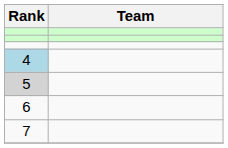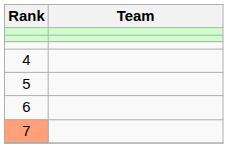(26, 60) lightblue background -> (26, 60) no background
(26, 84) lightgrey background -> (26, 84) no background
(26, 131) no background -> (26, 131) lightsalmon background
